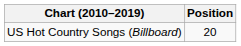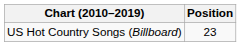(210, 32) 20 -> (210, 32) 23
